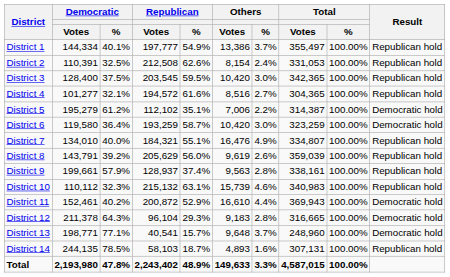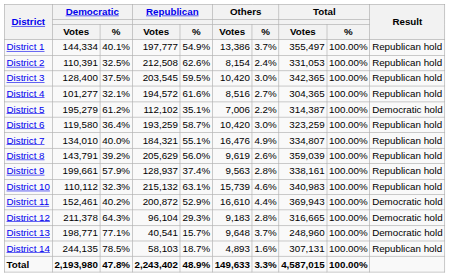(407, 125) Democratic hold -> (407, 125) Republican hold
